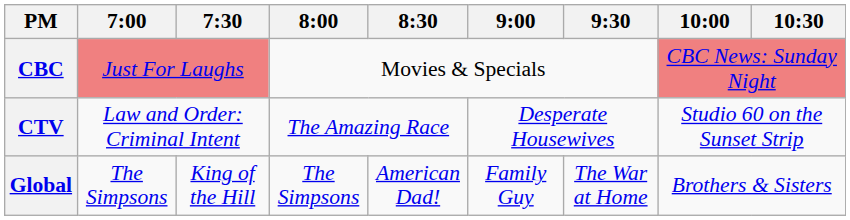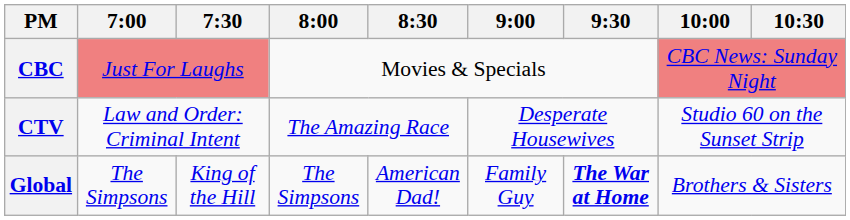(611, 185) normal -> (611, 185) bold
